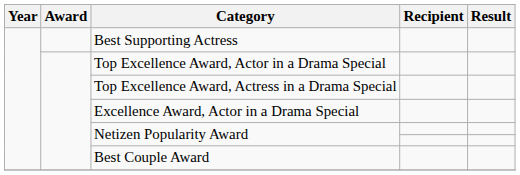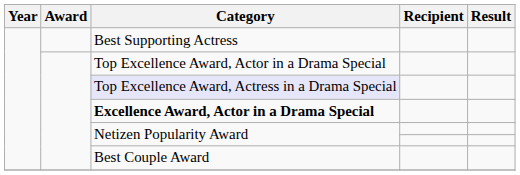(245, 87) no background -> (245, 87) lavender background
(227, 110) normal -> (234, 110) bold
